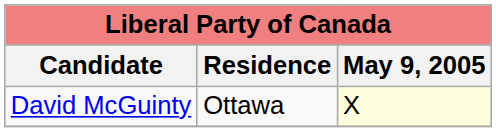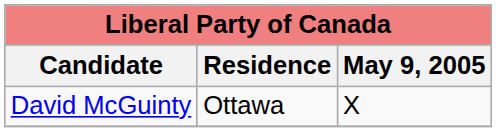(352, 106) lightyellow background -> (352, 106) no background
